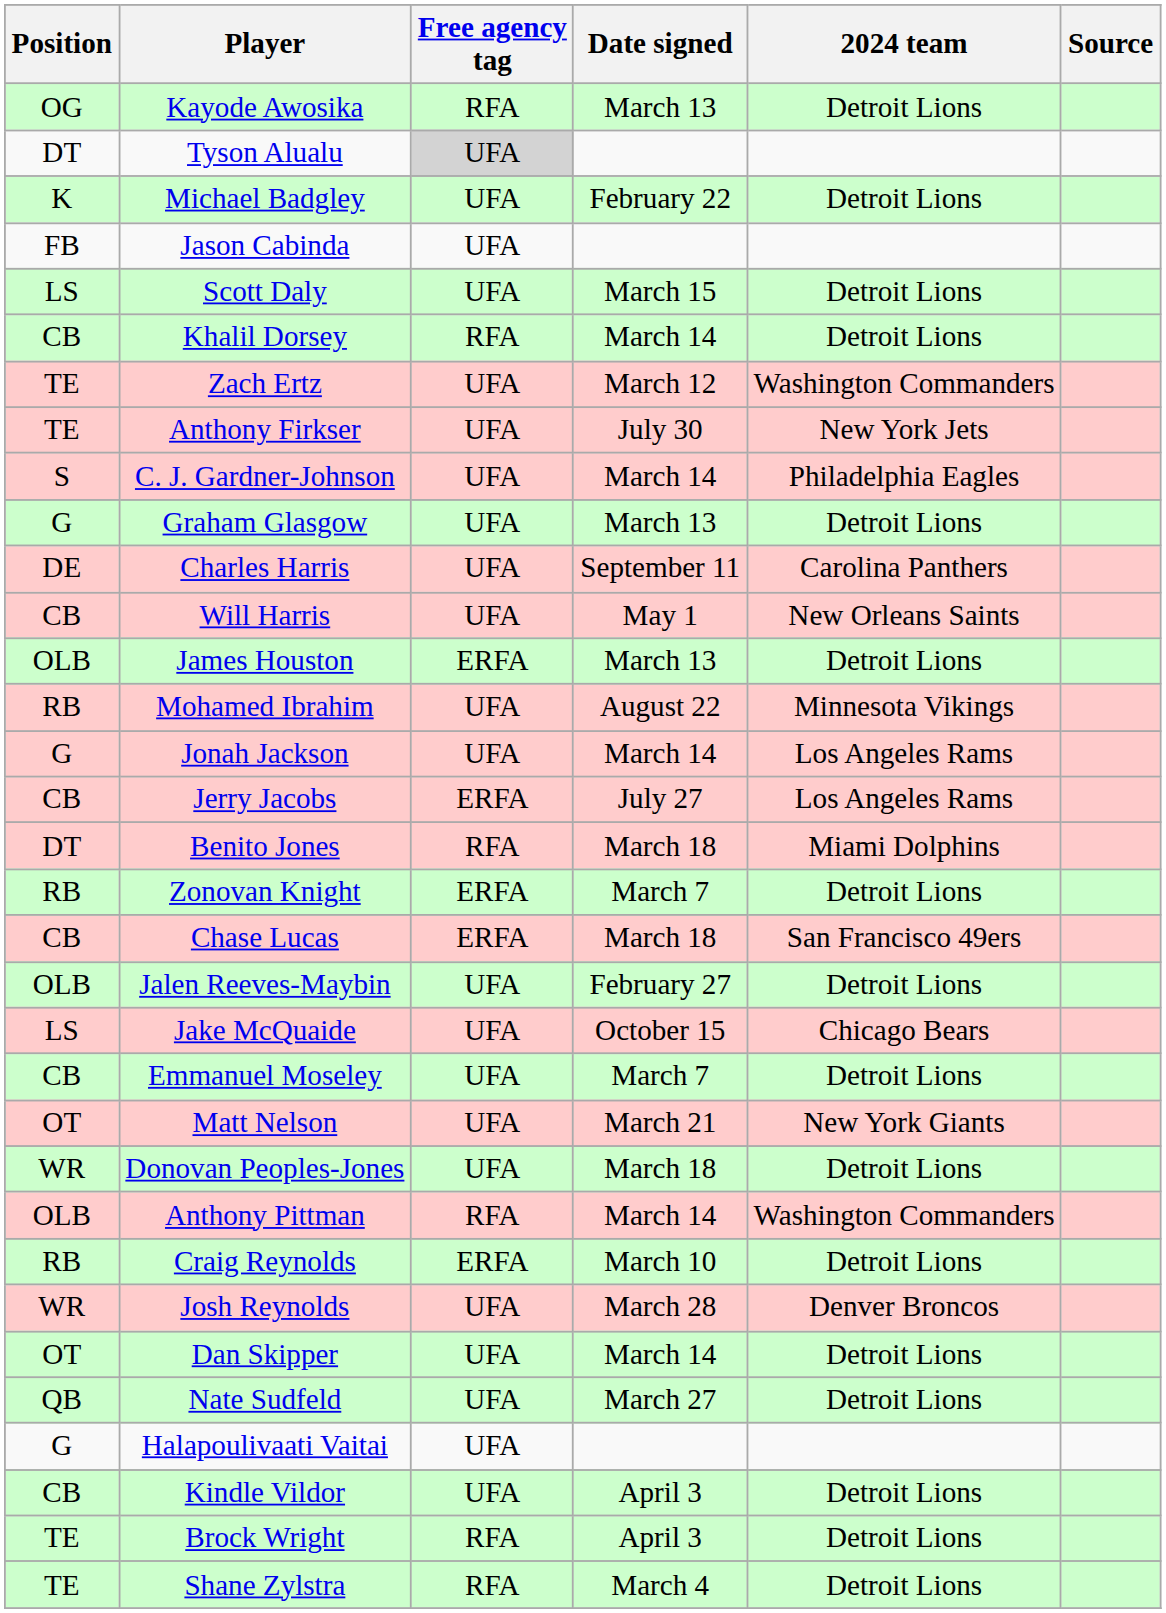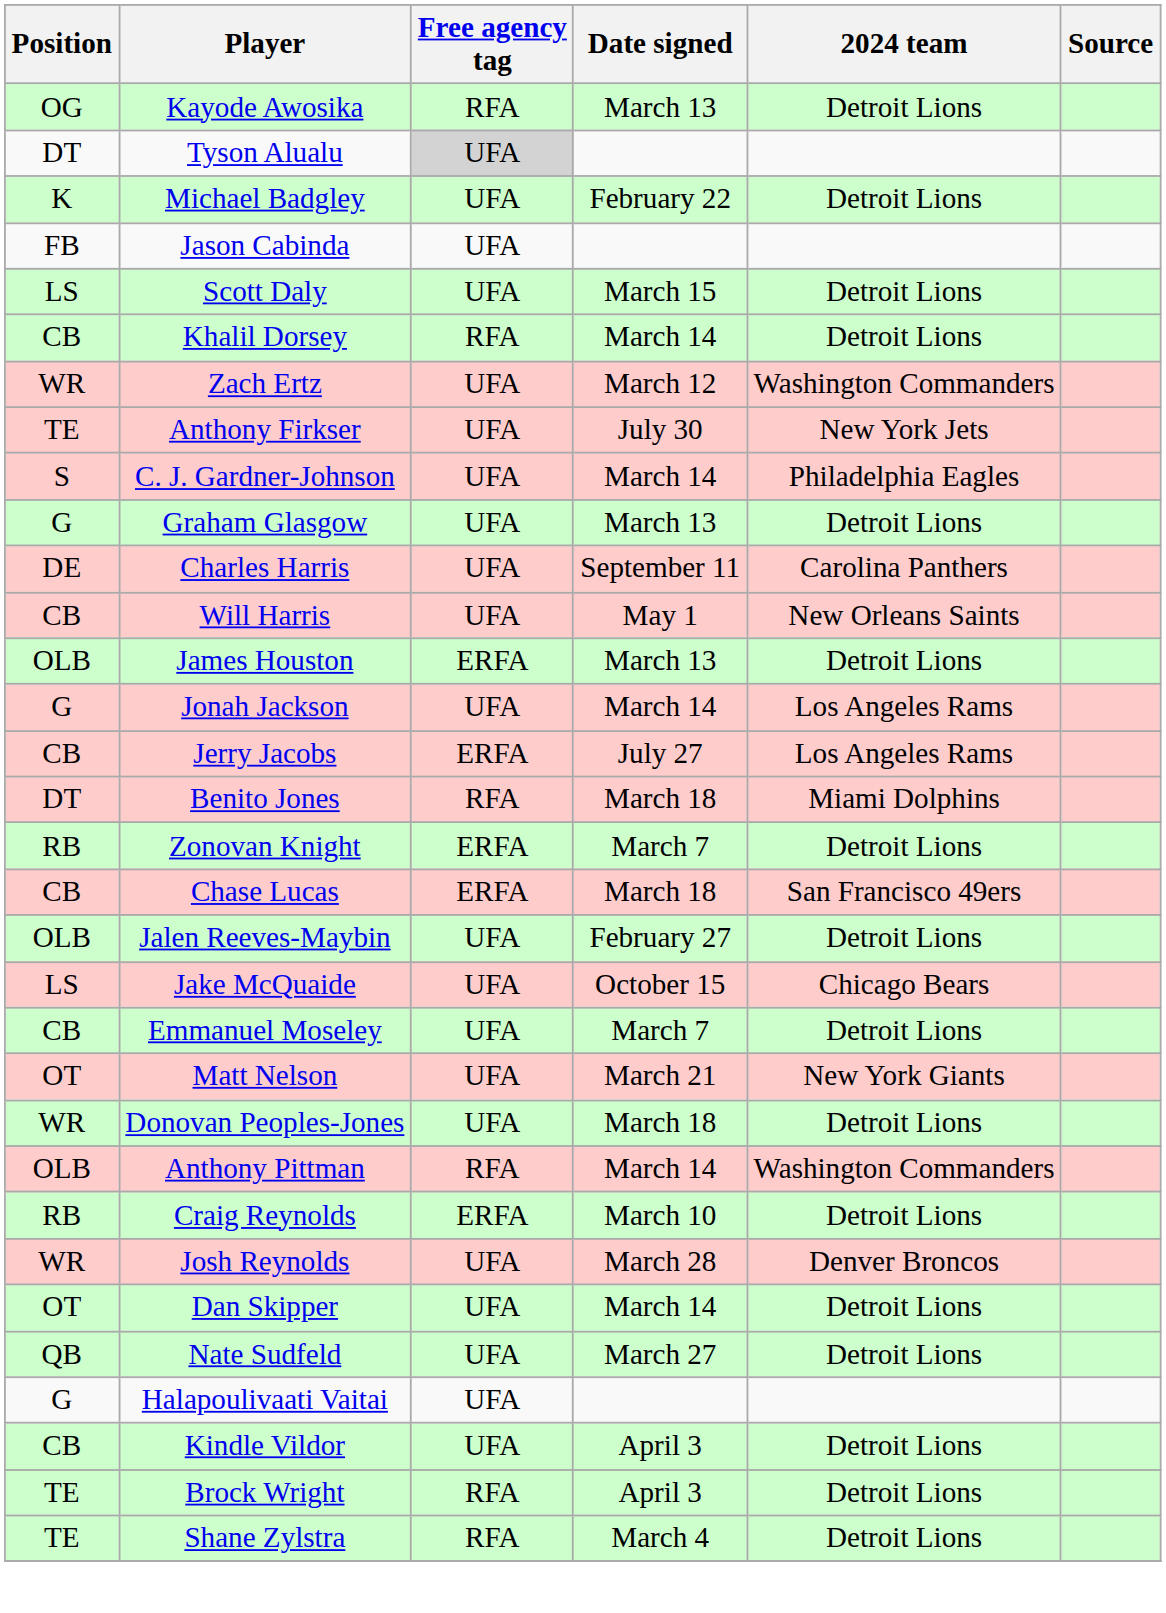(62, 383) TE -> (62, 383) WR
- row: (265, 706)
